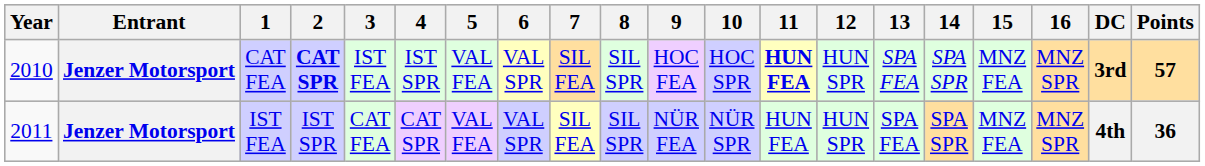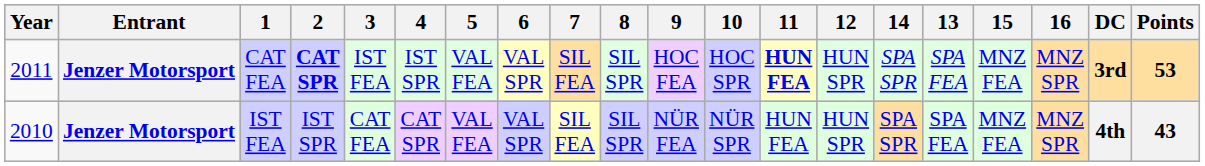columns swapped: (900, 21) <-> (949, 21)
(31, 69) 2010 -> (31, 69) 2011
(1165, 69) 57 -> (1165, 69) 53
(31, 130) 2011 -> (31, 130) 2010
(1165, 130) 36 -> (1165, 130) 43
